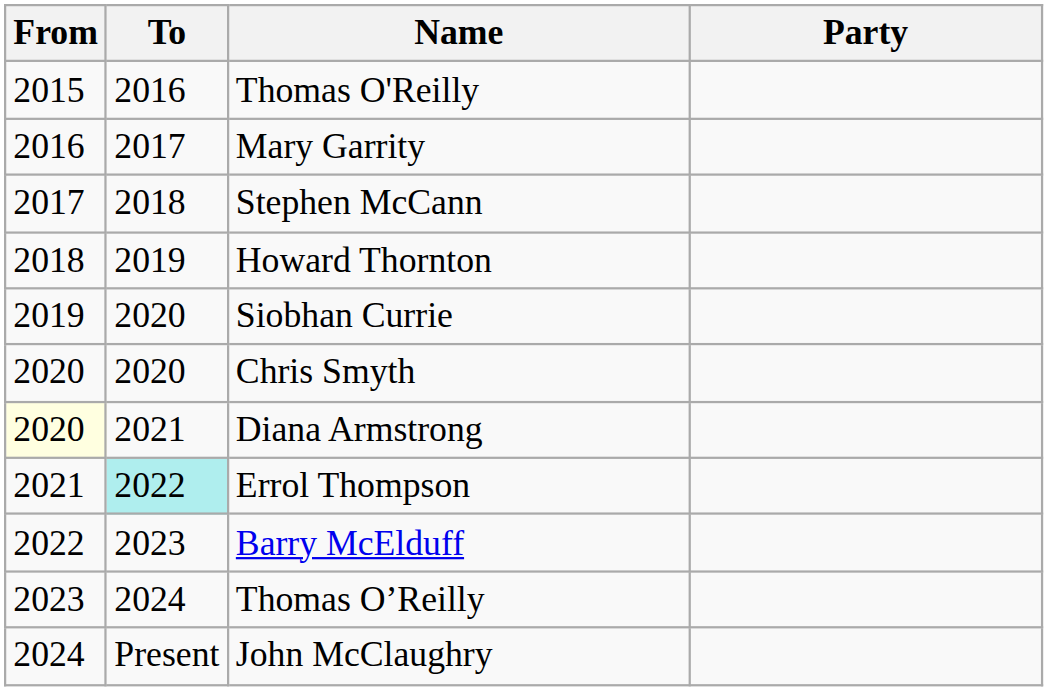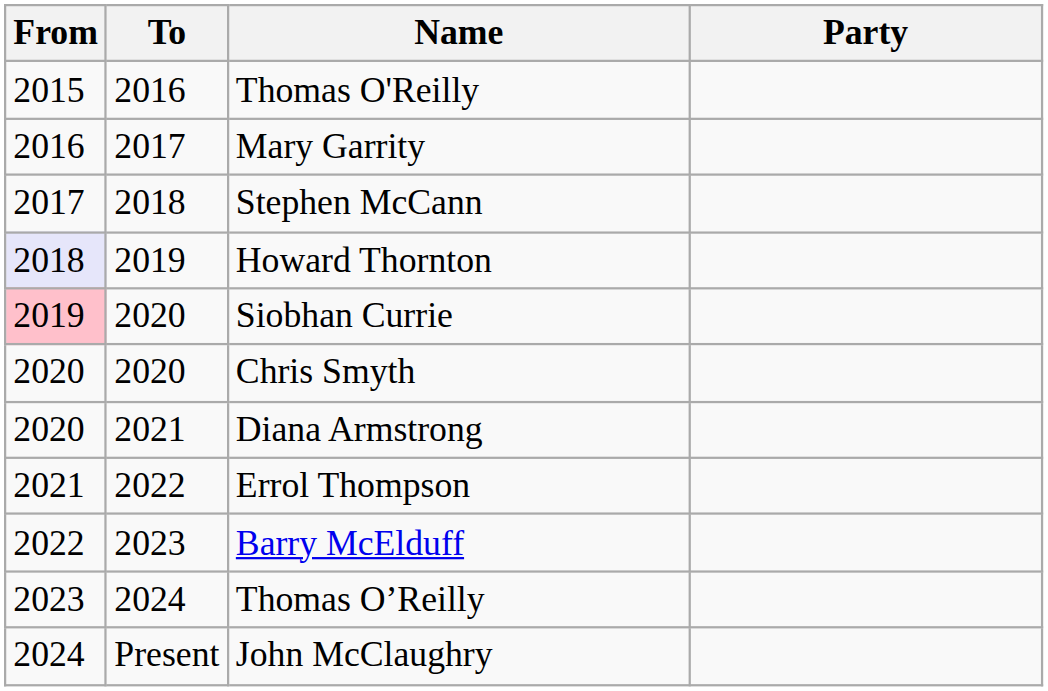(49, 259) no background -> (49, 259) lavender background
(49, 315) no background -> (49, 315) pink background
(49, 428) lightyellow background -> (49, 428) no background
(150, 485) paleturquoise background -> (150, 485) no background
